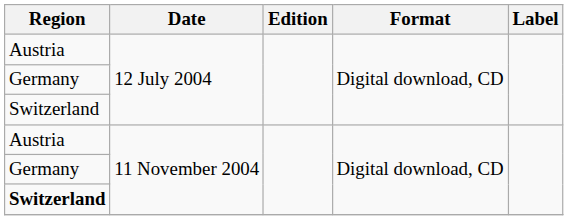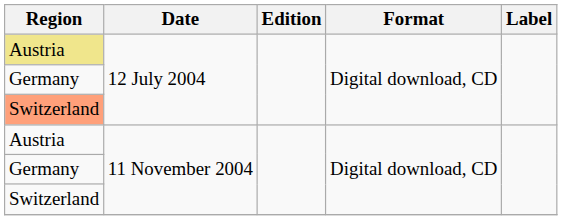(37, 49) no background -> (37, 49) khaki background
(54, 109) no background -> (54, 109) lightsalmon background
(57, 199) bold -> (54, 199) normal
